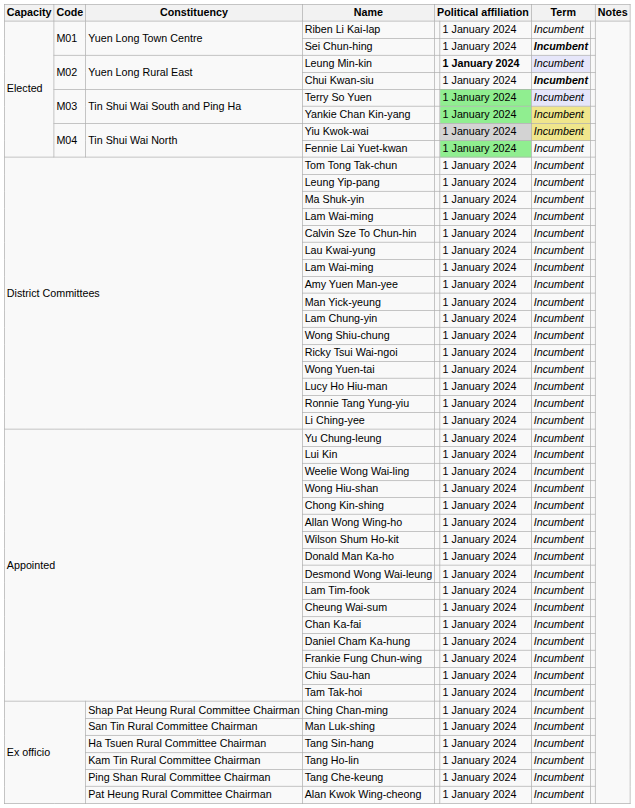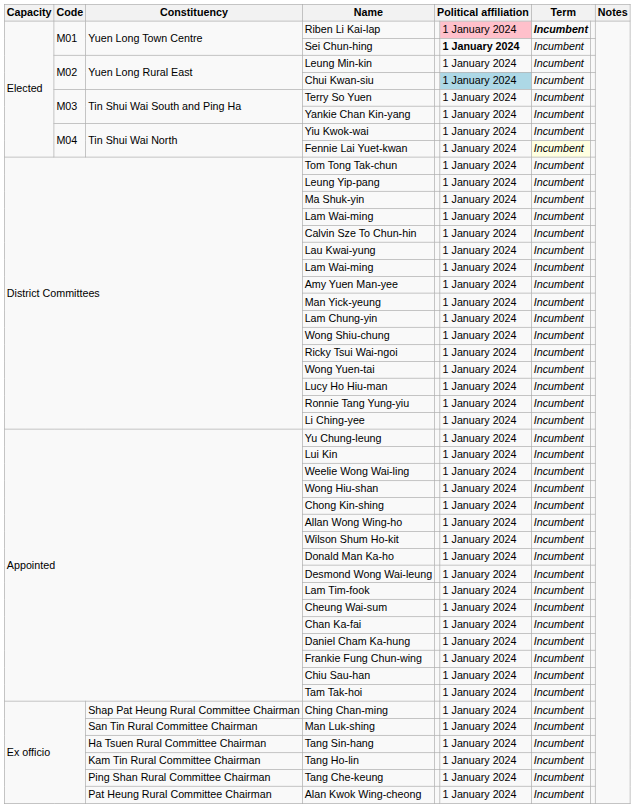(480, 30) no background -> (480, 30) pink background
(559, 30) normal -> (561, 30) bold
(480, 47) normal -> (481, 47) bold
(561, 47) bold -> (559, 47) normal
(481, 64) bold -> (480, 64) normal
(559, 64) lavender background -> (559, 64) no background
(480, 81) no background -> (480, 81) lightblue background
(561, 81) bold -> (559, 81) normal
(480, 98) lightgreen background -> (480, 98) no background
(559, 98) lavender background -> (559, 98) no background
(480, 115) lightgreen background -> (480, 115) no background
(559, 115) khaki background -> (559, 115) no background
(480, 132) lightgrey background -> (480, 132) no background
(559, 132) khaki background -> (559, 132) no background
(480, 149) lightgreen background -> (480, 149) no background
(559, 149) no background -> (559, 149) lightyellow background
